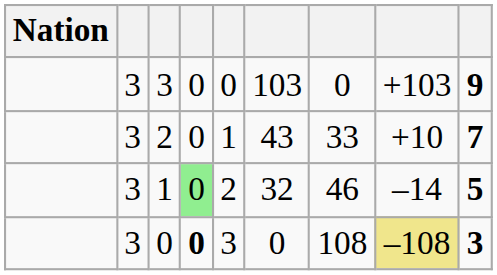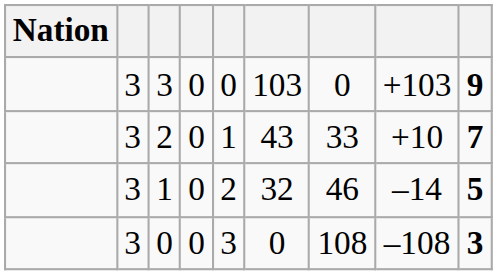(196, 189) lightgreen background -> (196, 189) no background
(196, 242) bold -> (196, 242) normal
(417, 242) khaki background -> (417, 242) no background
